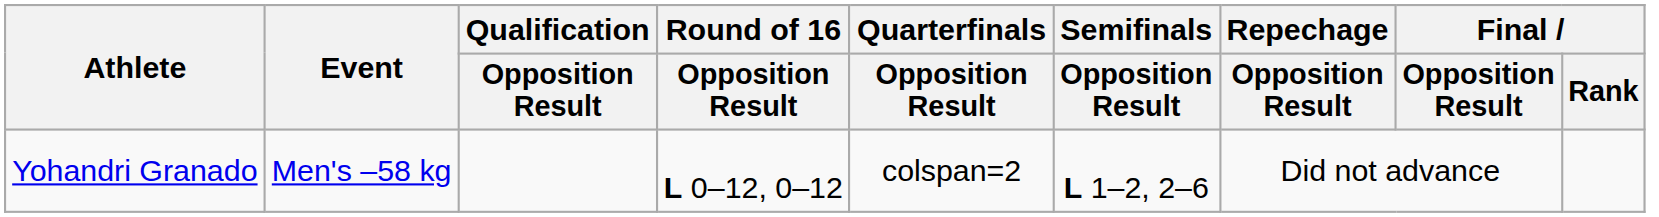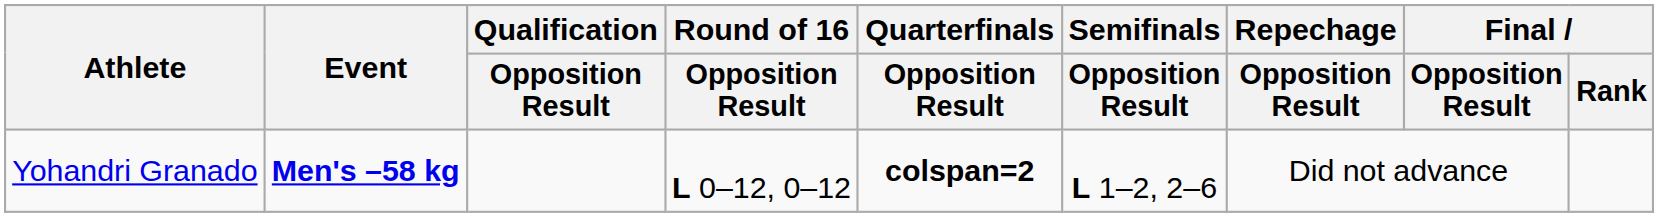(362, 171) normal -> (366, 171) bold
(952, 171) normal -> (960, 171) bold
